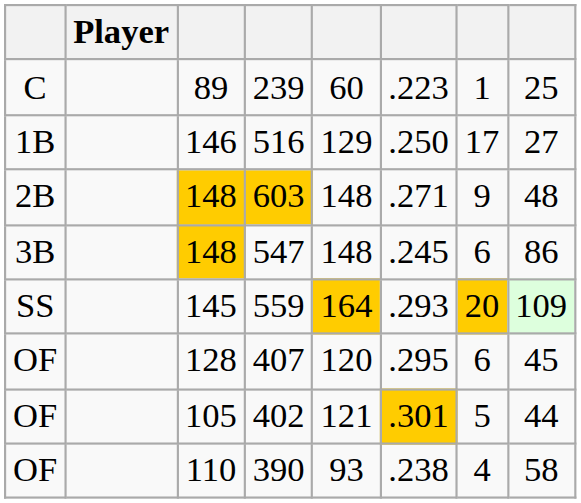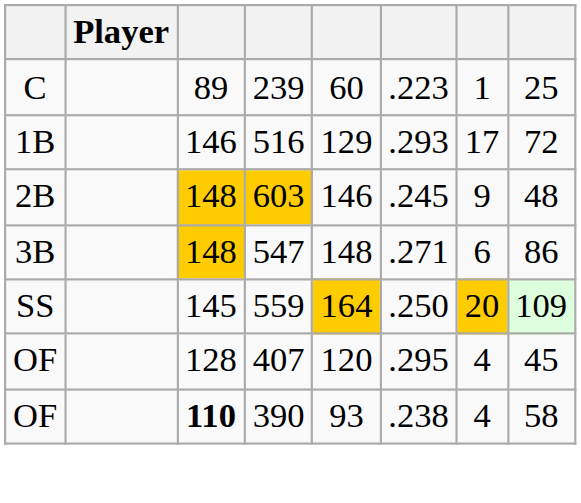(419, 141) .250 -> (419, 141) .293
(541, 141) 27 -> (541, 141) 72
(346, 196) 148 -> (346, 196) 146
(419, 196) .271 -> (419, 196) .245
(419, 251) .245 -> (419, 251) .271
(419, 305) .293 -> (419, 305) .250
(482, 360) 6 -> (482, 360) 4
- row: (279, 415)
(211, 470) normal -> (211, 415) bold
